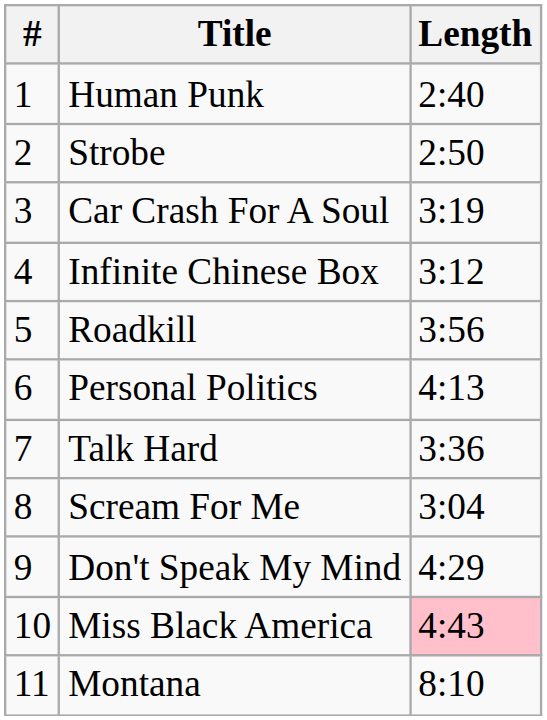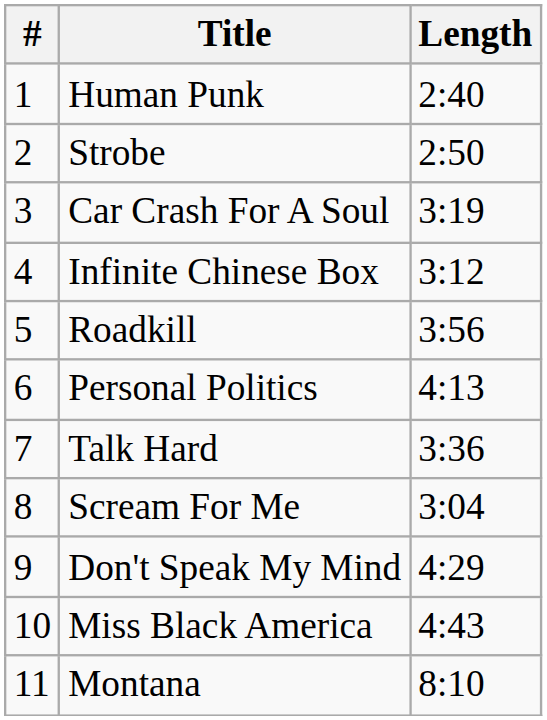(451, 625) pink background -> (451, 625) no background
